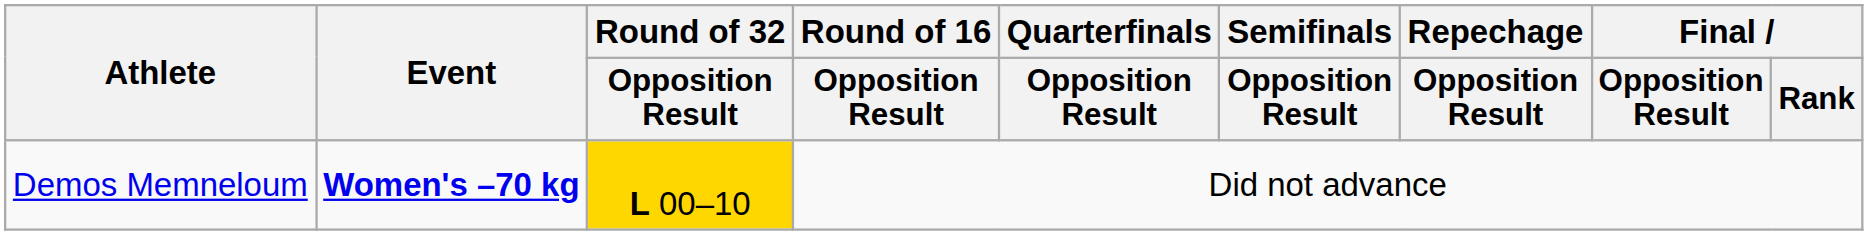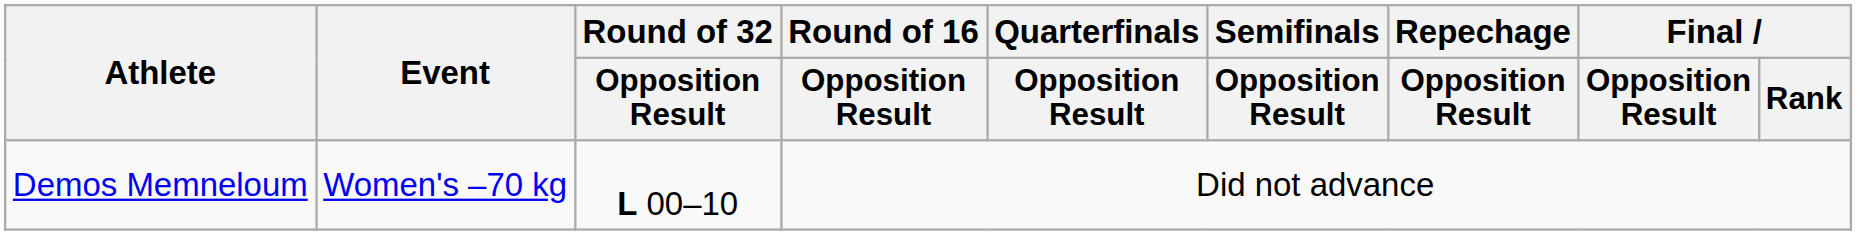(451, 186) bold -> (445, 186) normal
(690, 204) gold background -> (678, 204) no background
